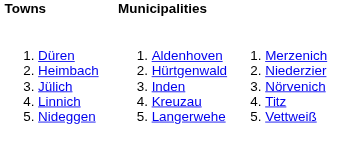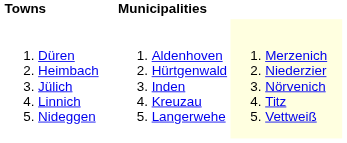(287, 86) no background -> (287, 86) lightyellow background
